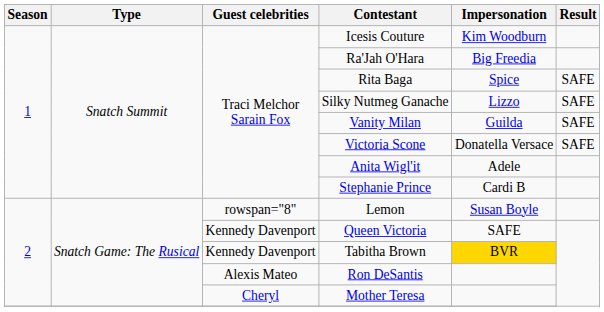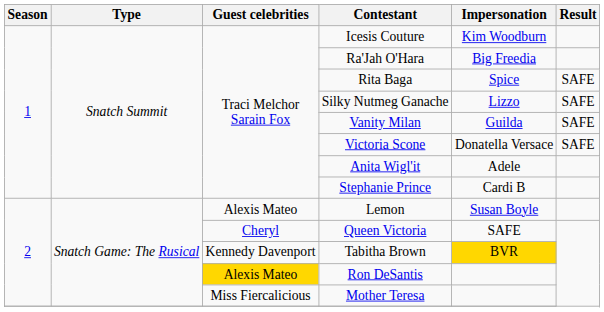(261, 209) rowspan="8" -> (261, 209) Alexis Mateo
(261, 230) Kennedy Davenport -> (261, 230) Cheryl
(261, 274) no background -> (261, 274) gold background
(261, 295) Cheryl -> (261, 295) Miss Fiercalicious
